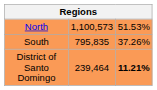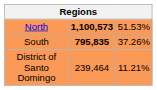(92, 26) normal -> (92, 26) bold
(92, 41) normal -> (92, 41) bold
(134, 67) bold -> (134, 67) normal
